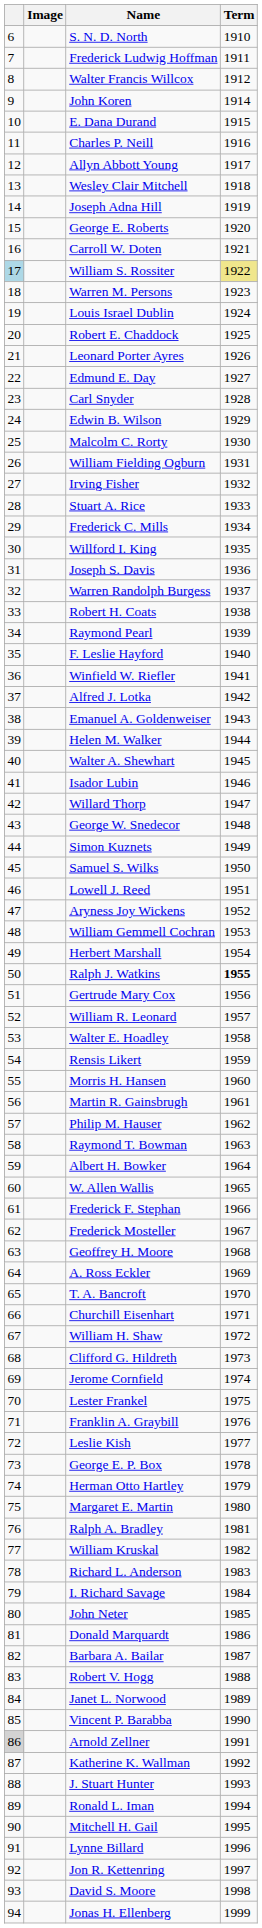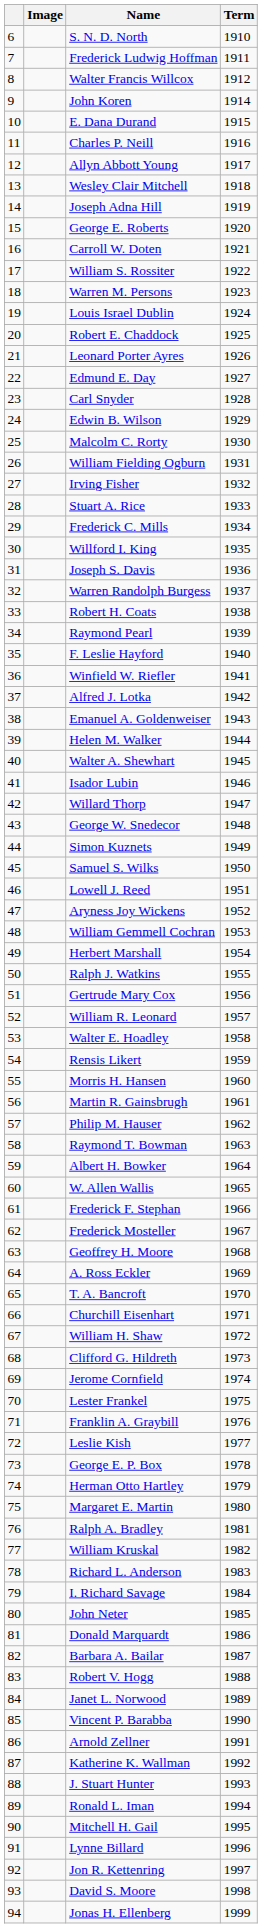(14, 270) lightblue background -> (14, 270) no background
(237, 270) khaki background -> (237, 270) no background
(237, 974) bold -> (237, 974) normal
(14, 1741) lightgrey background -> (14, 1741) no background
